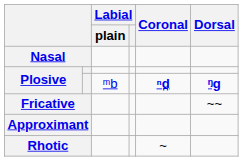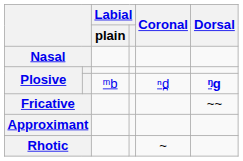(163, 83) bold -> (163, 83) normal
